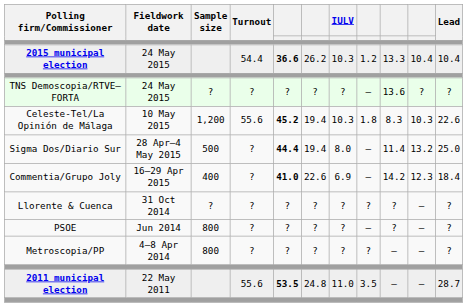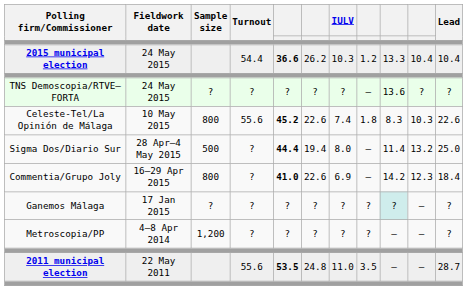(211, 121) 1,200 -> (211, 121) 800
(315, 121) 19.4 -> (315, 121) 22.6
(343, 121) 10.3 -> (343, 121) 7.4
(211, 178) 400 -> (211, 178) 800
+ row: (65, 206)
- row: (65, 206)
- row: (65, 229)
(211, 251) 800 -> (211, 235) 1,200
